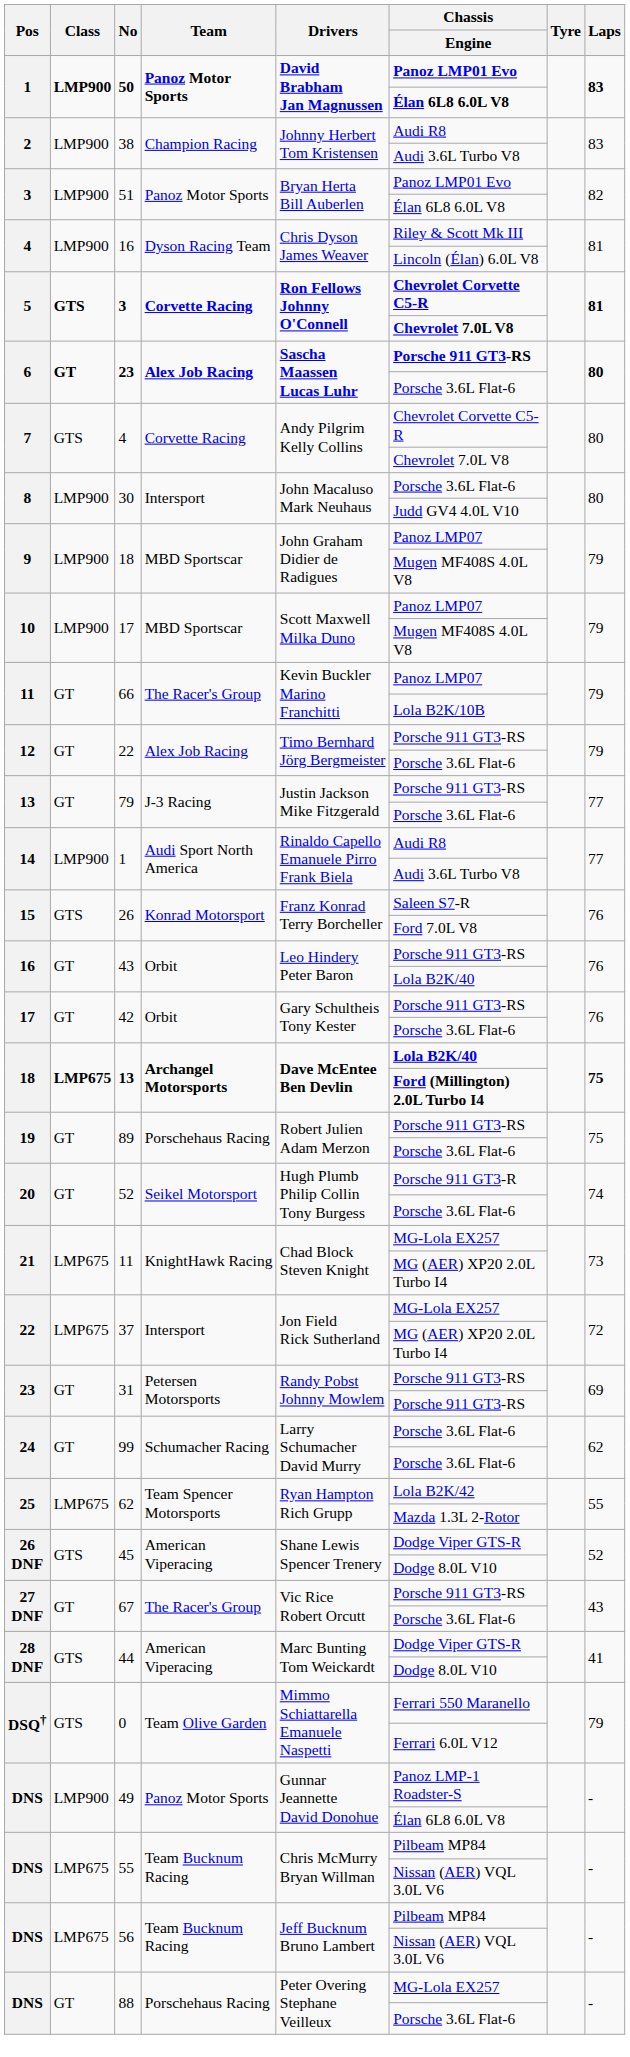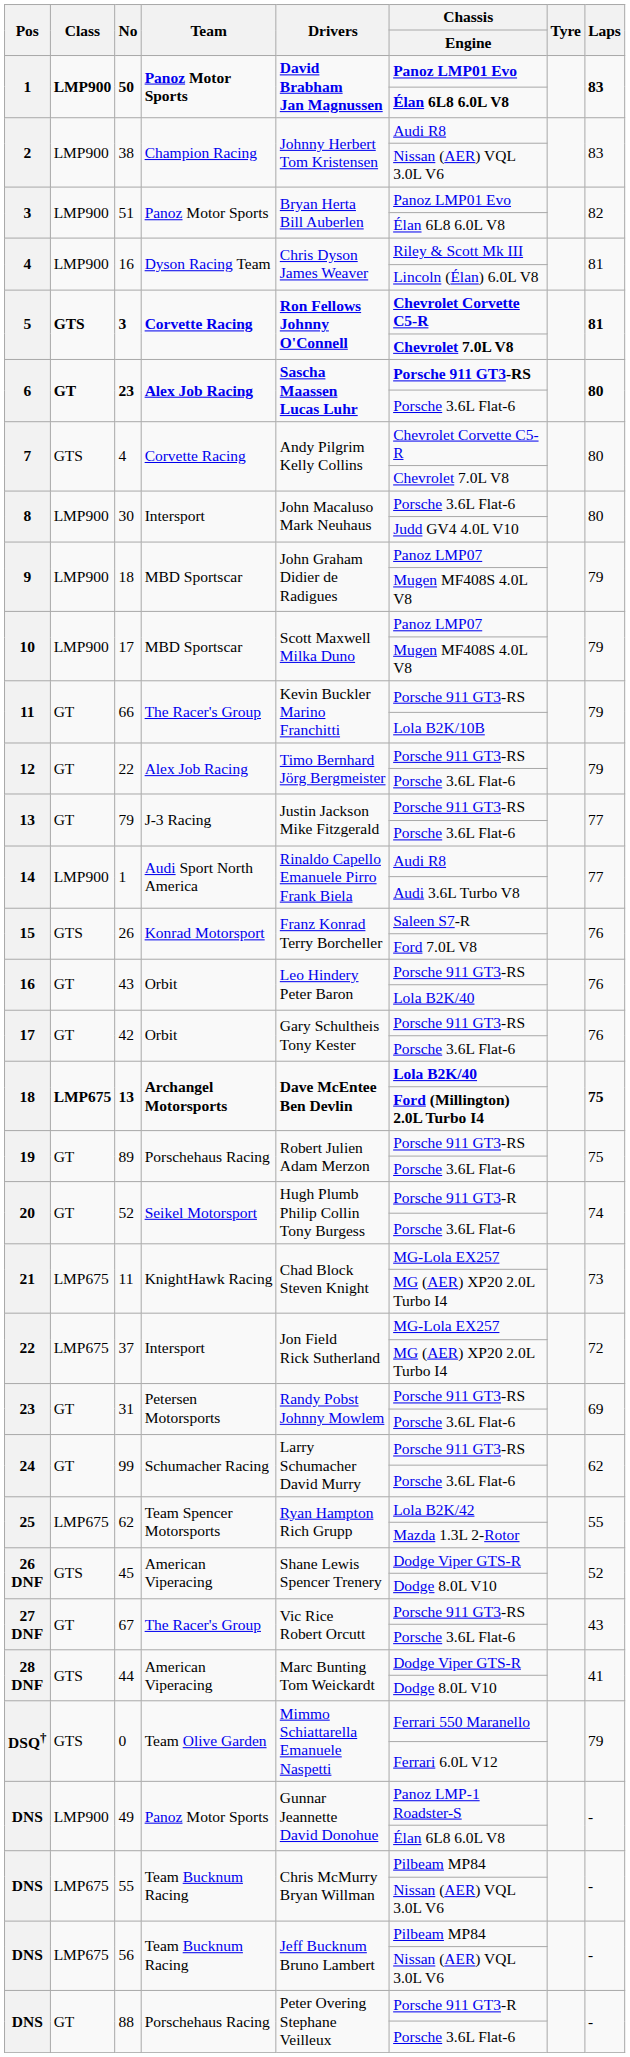(456, 156) Audi 3.6L Turbo V8 -> (455, 165) Nissan (AER) VQL 3.0L V6
(438, 678) Panoz LMP07 -> (459, 696) Porsche 911 GT3-RS
(459, 1403) Porsche 911 GT3-RS -> (454, 1421) Porsche 3.6L Flat-6
(454, 1431) Porsche 3.6L Flat-6 -> (459, 1449) Porsche 911 GT3-RS
(446, 1987) MG-Lola EX257 -> (455, 2005) Porsche 911 GT3-R
